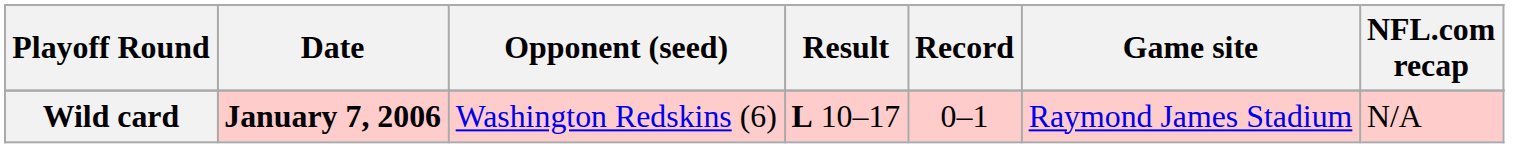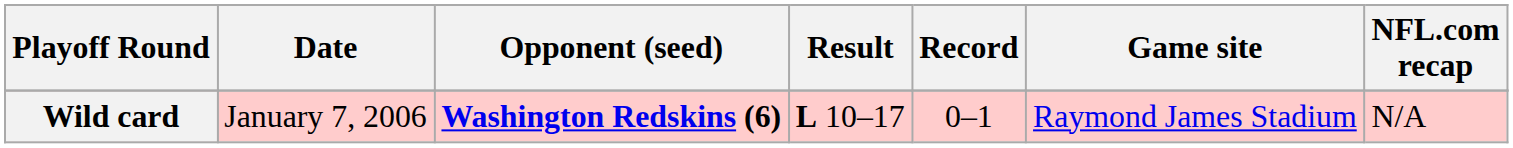(333, 116) bold -> (326, 116) normal
(616, 116) normal -> (611, 116) bold
